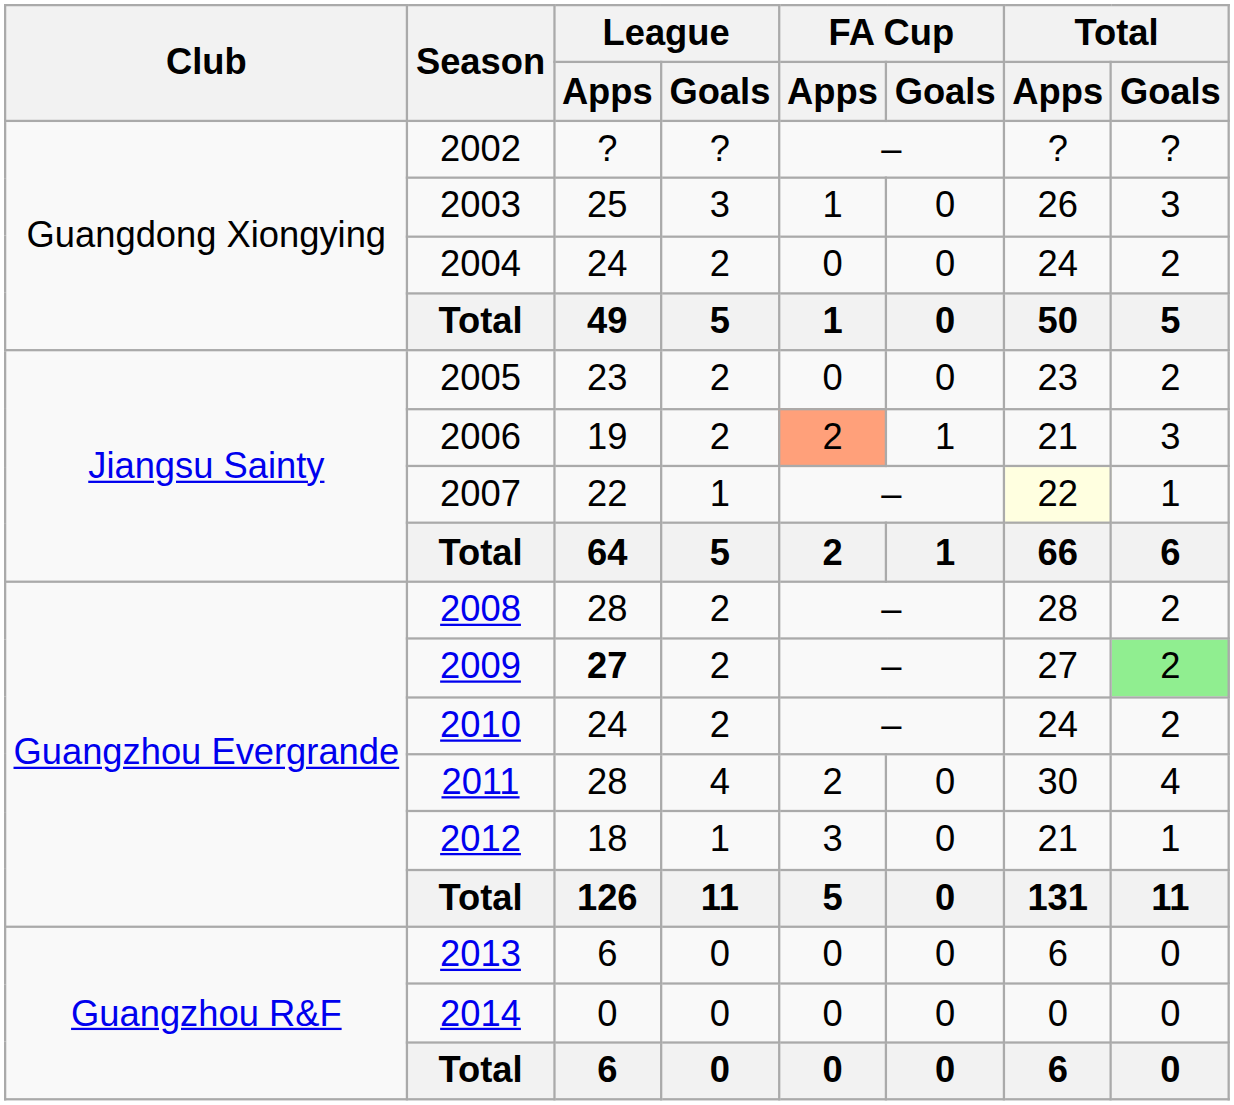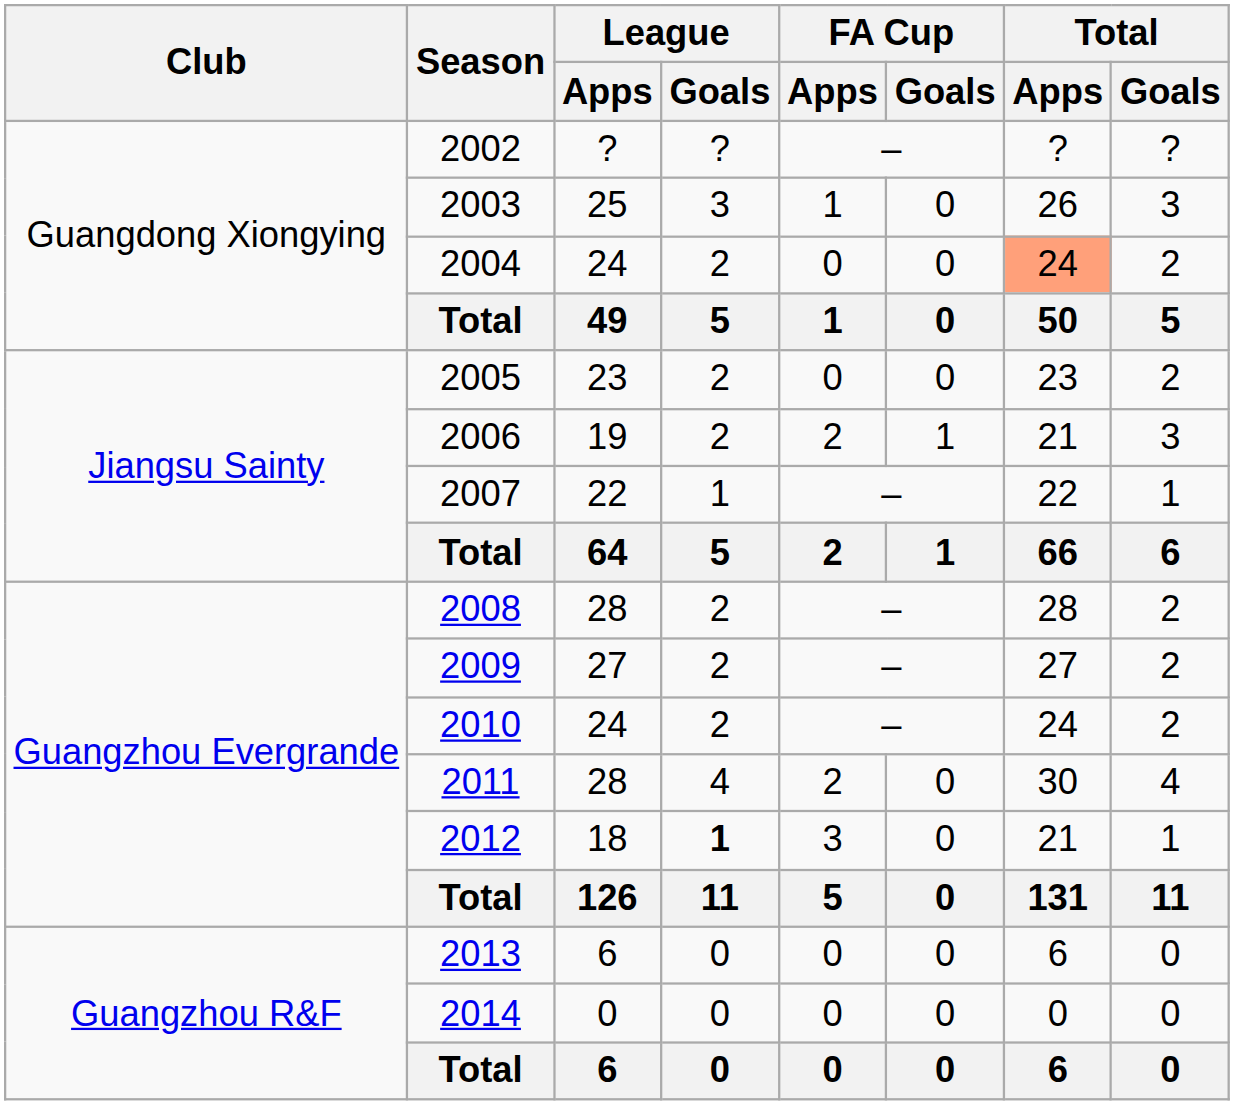(1058, 263) no background -> (1058, 263) lightsalmon background
(833, 436) lightsalmon background -> (833, 436) no background
(1058, 494) lightyellow background -> (1058, 494) no background
(607, 666) bold -> (607, 666) normal
(1170, 666) lightgreen background -> (1170, 666) no background
(720, 839) normal -> (720, 839) bold
